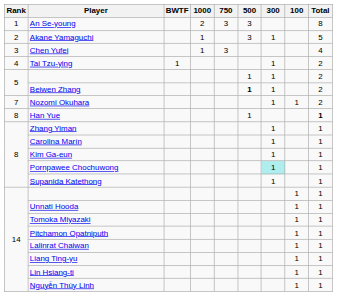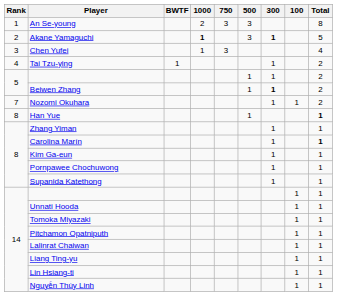(202, 37) normal -> (202, 37) bold
(273, 37) normal -> (273, 37) bold
(249, 89) bold -> (249, 89) normal
(273, 89) normal -> (273, 89) bold
(320, 141) normal -> (320, 141) bold
(273, 168) paleturquoise background -> (273, 168) no background
